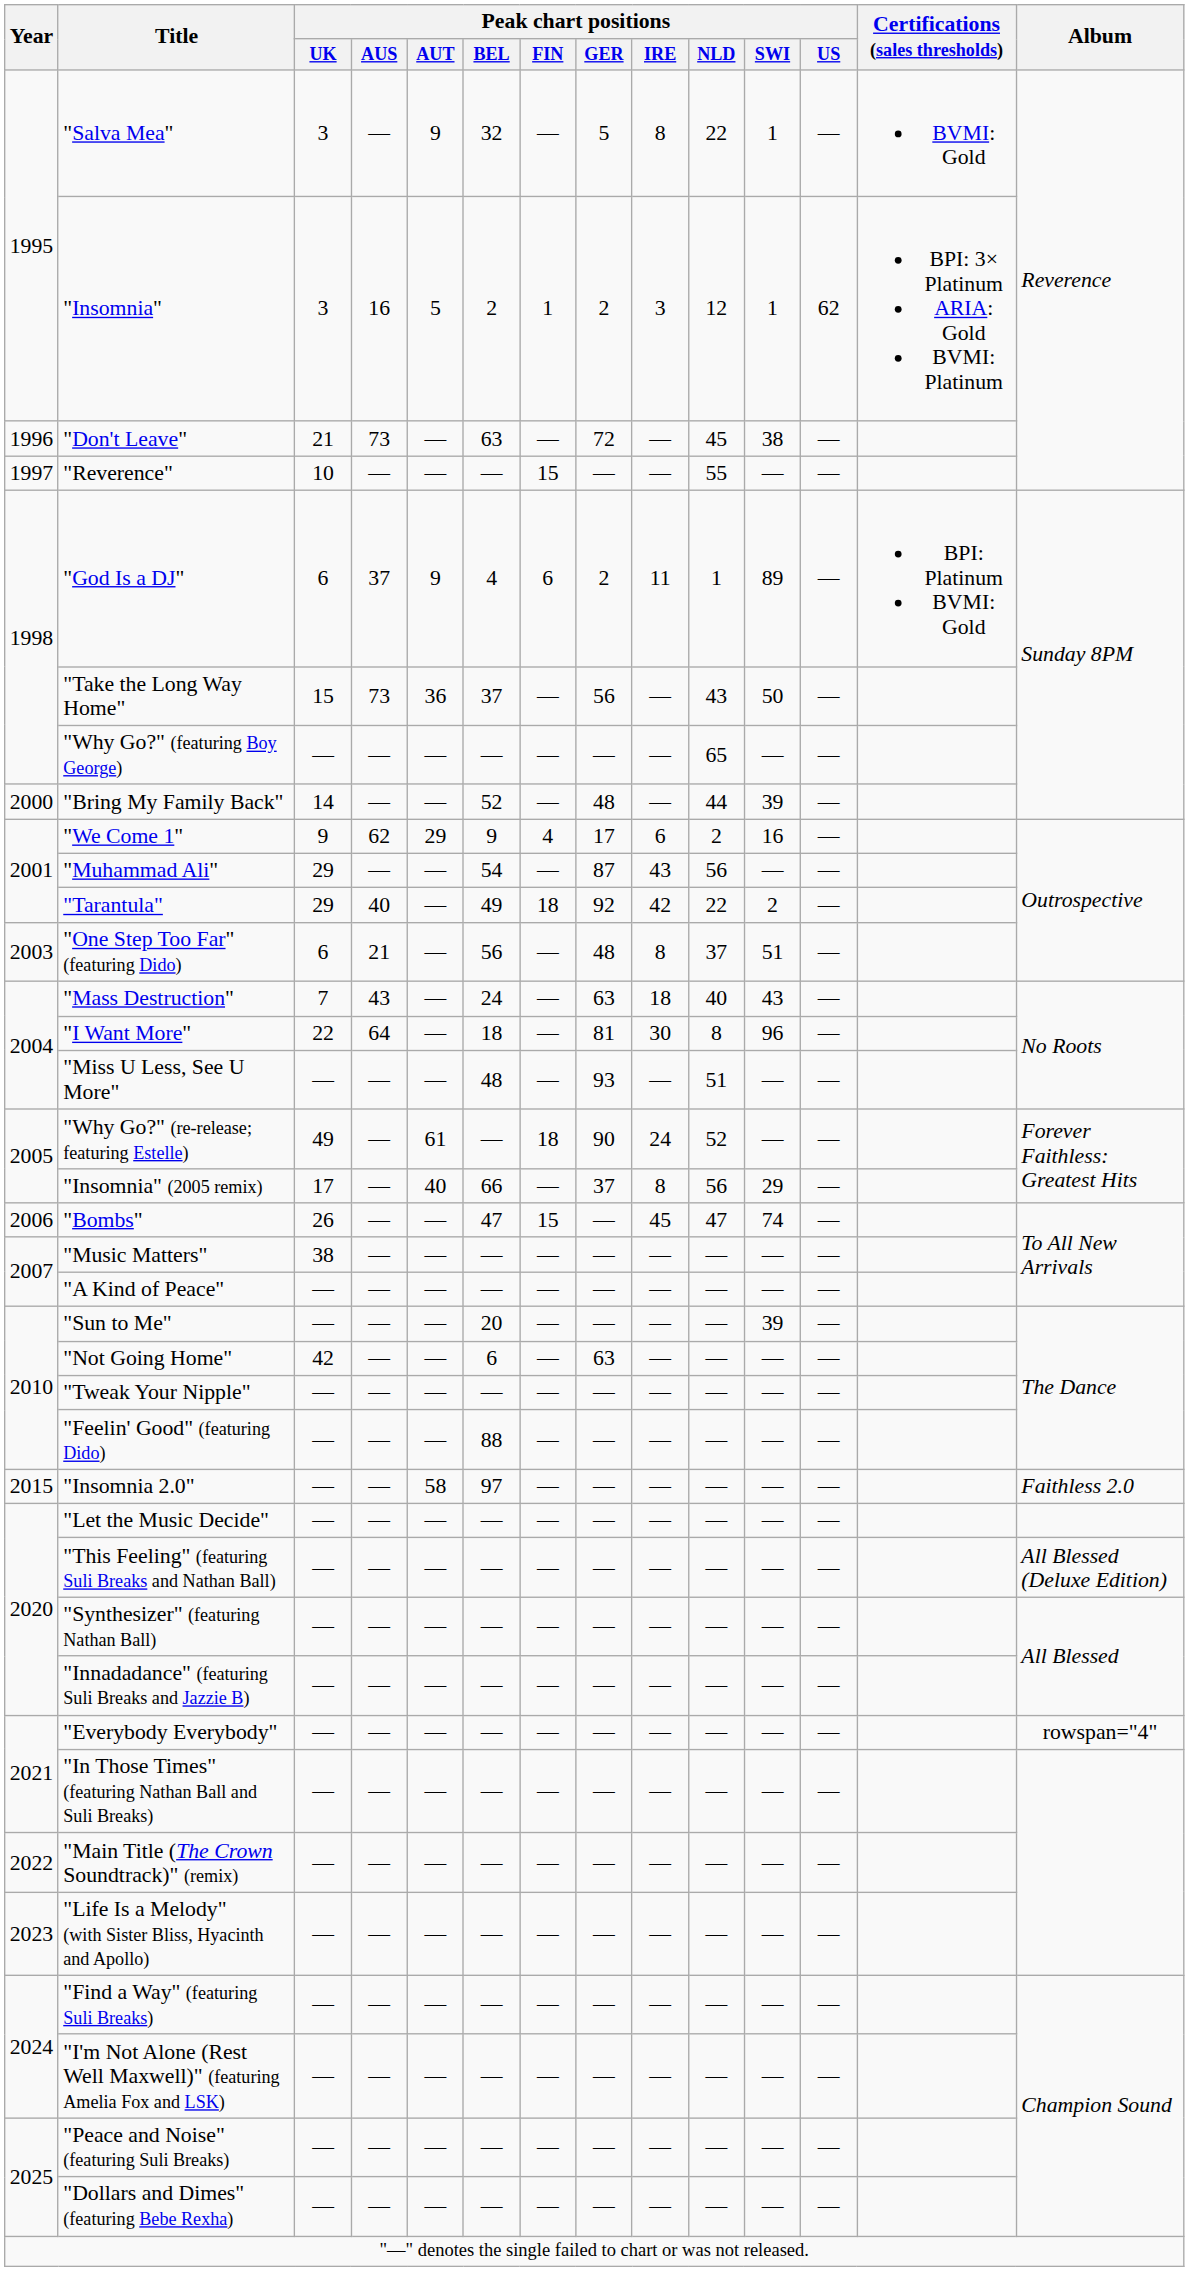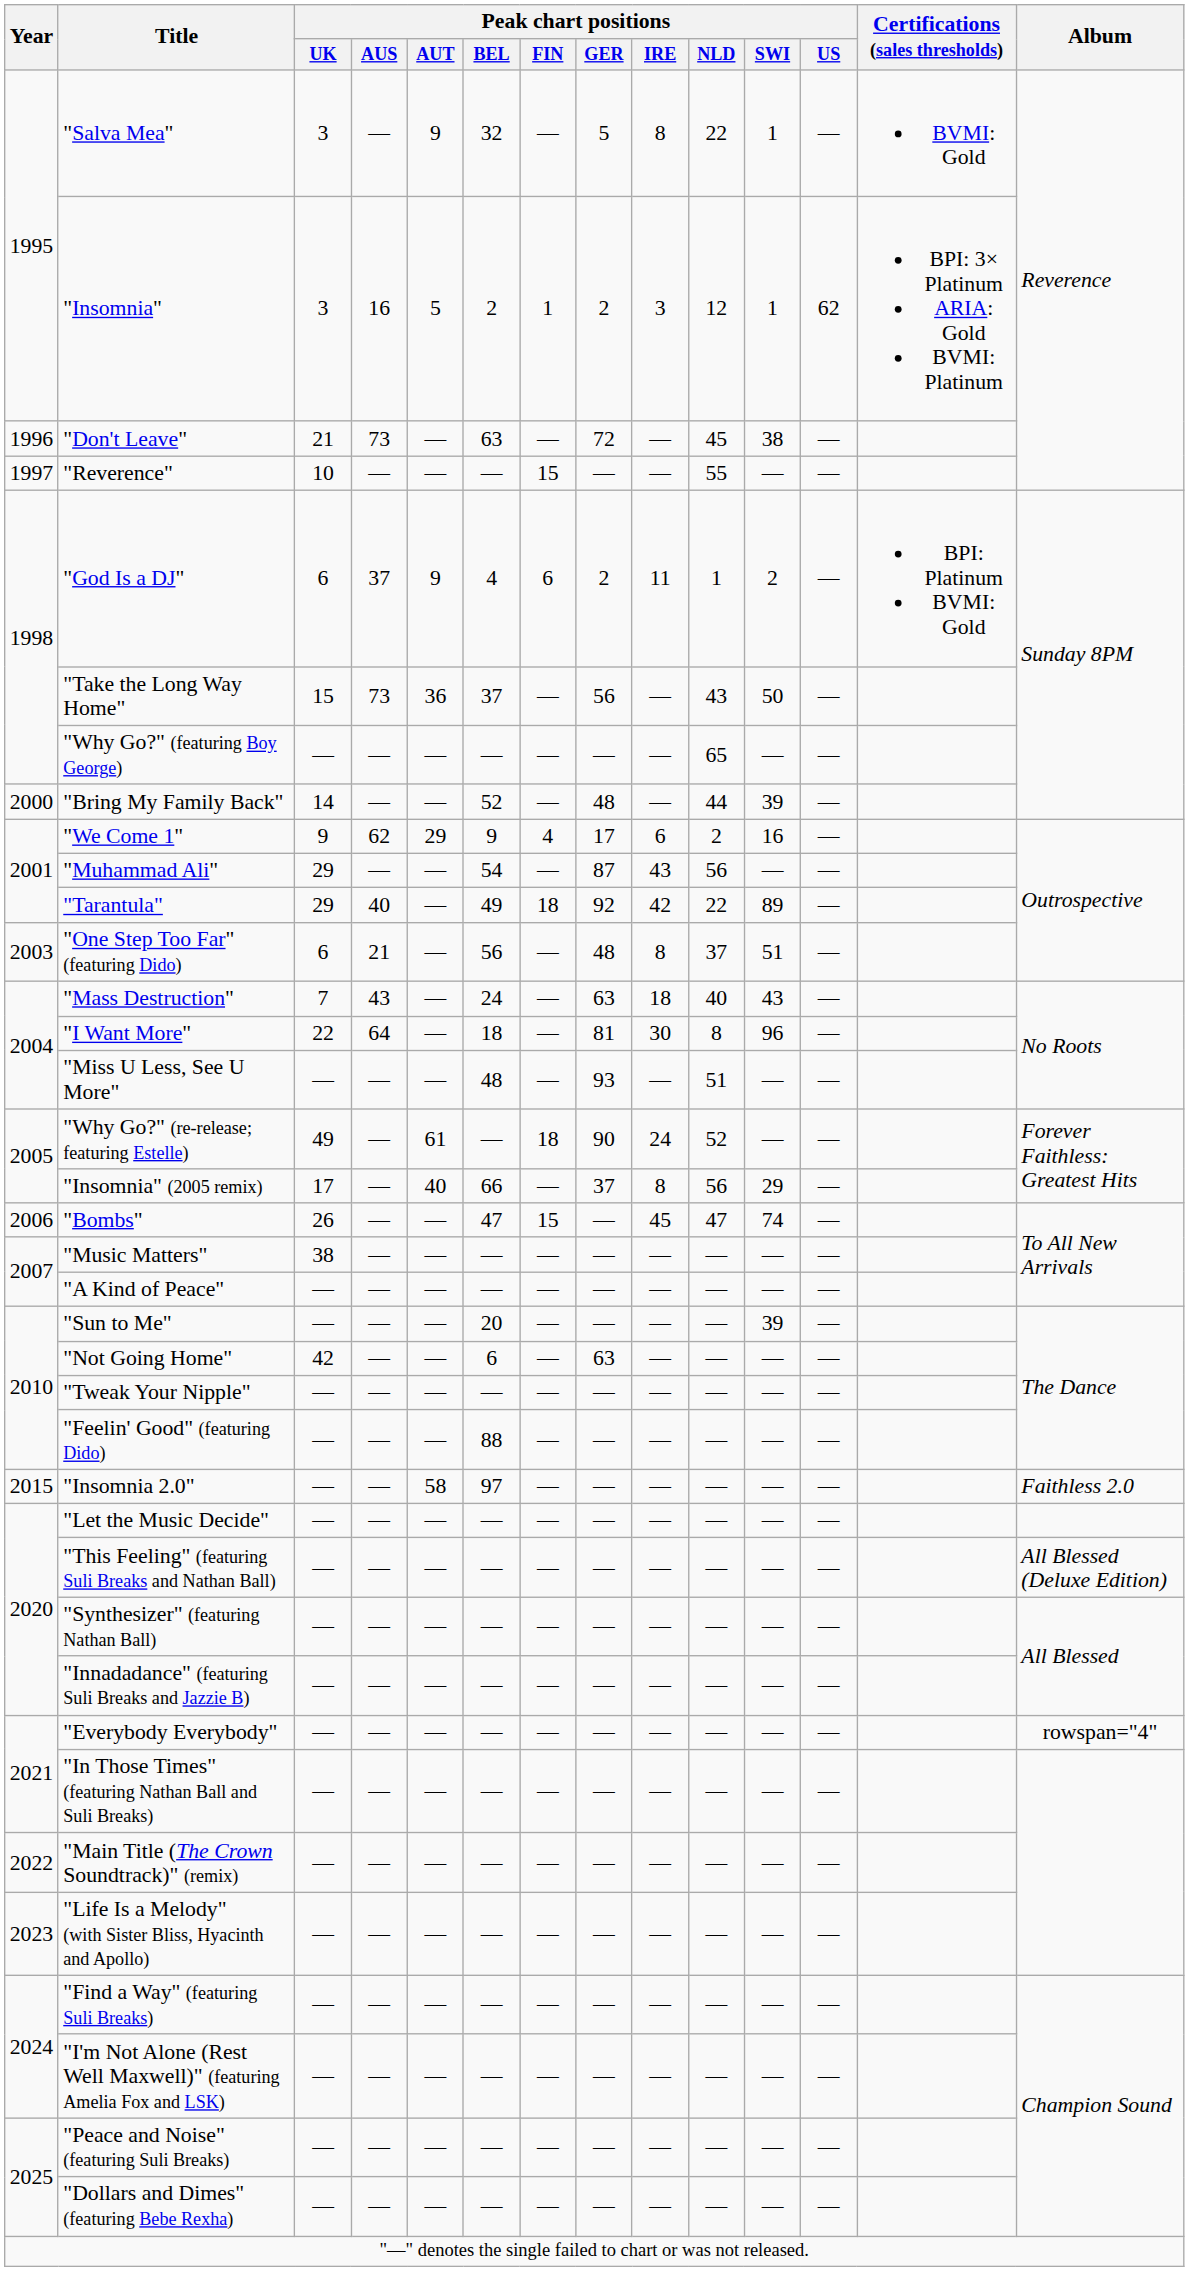(773, 578) 89 -> (773, 578) 2
(773, 904) 2 -> (773, 904) 89
